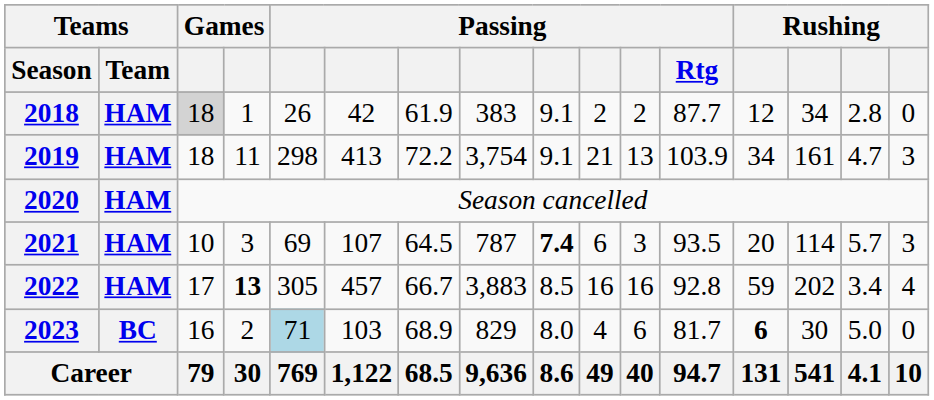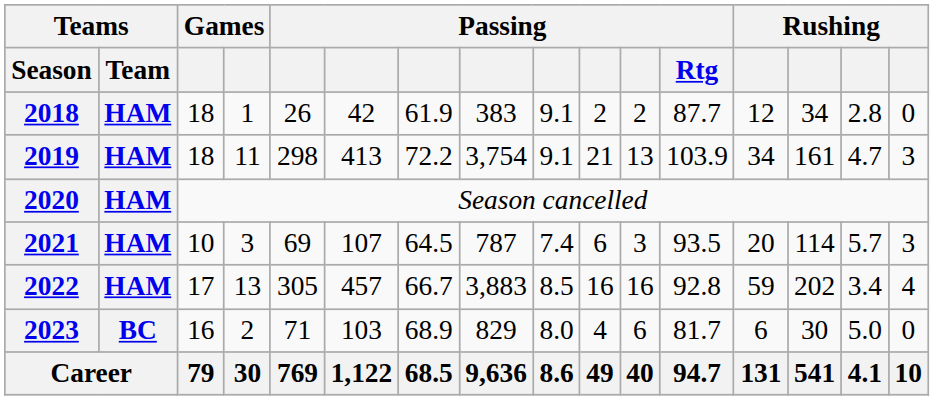(201, 112) lightgrey background -> (201, 112) no background
(557, 243) bold -> (557, 243) normal
(247, 286) bold -> (247, 286) normal
(298, 329) lightblue background -> (298, 329) no background
(761, 329) bold -> (761, 329) normal
